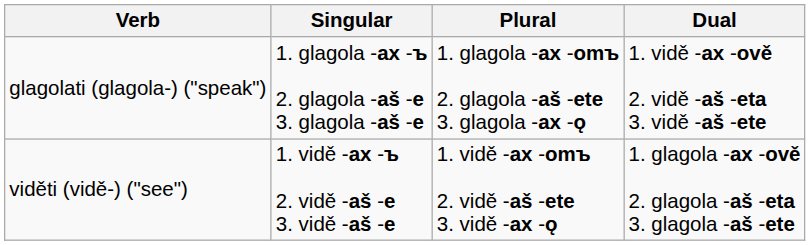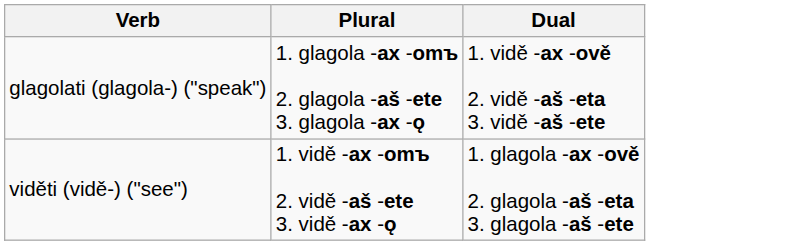- column: (352, 20)
